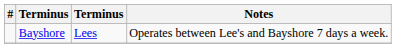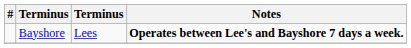(259, 33) normal -> (266, 33) bold
